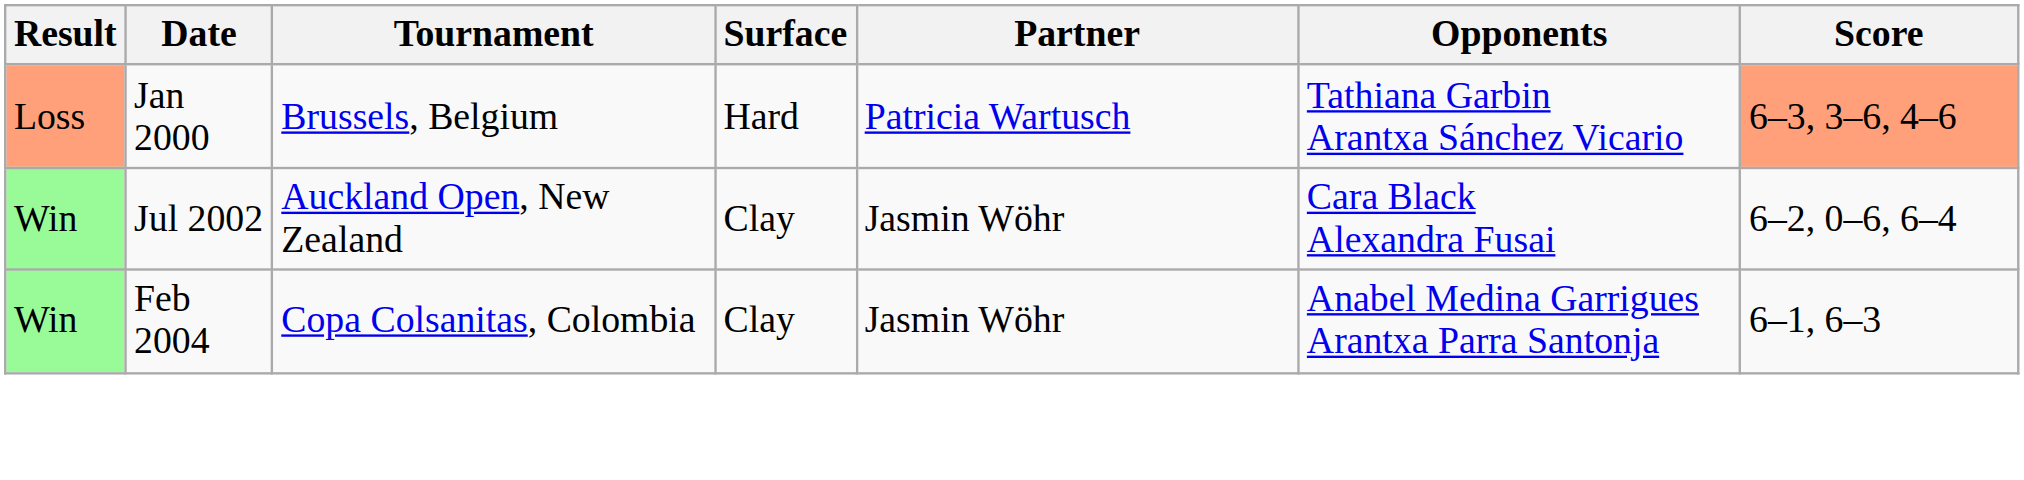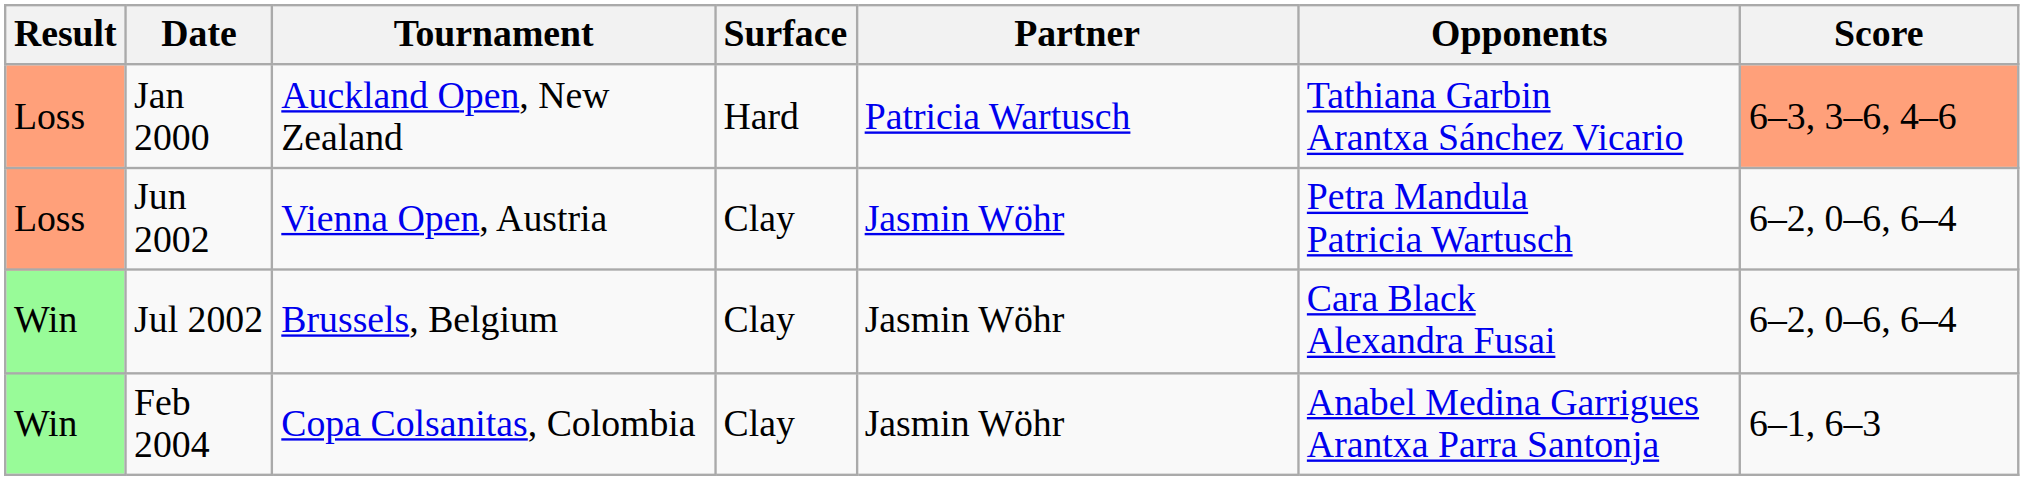(420, 115) Brussels, Belgium -> (445, 115) Auckland Open, New Zealand
+ row: (172, 217)
(445, 217) Auckland Open, New Zealand -> (420, 320) Brussels, Belgium
